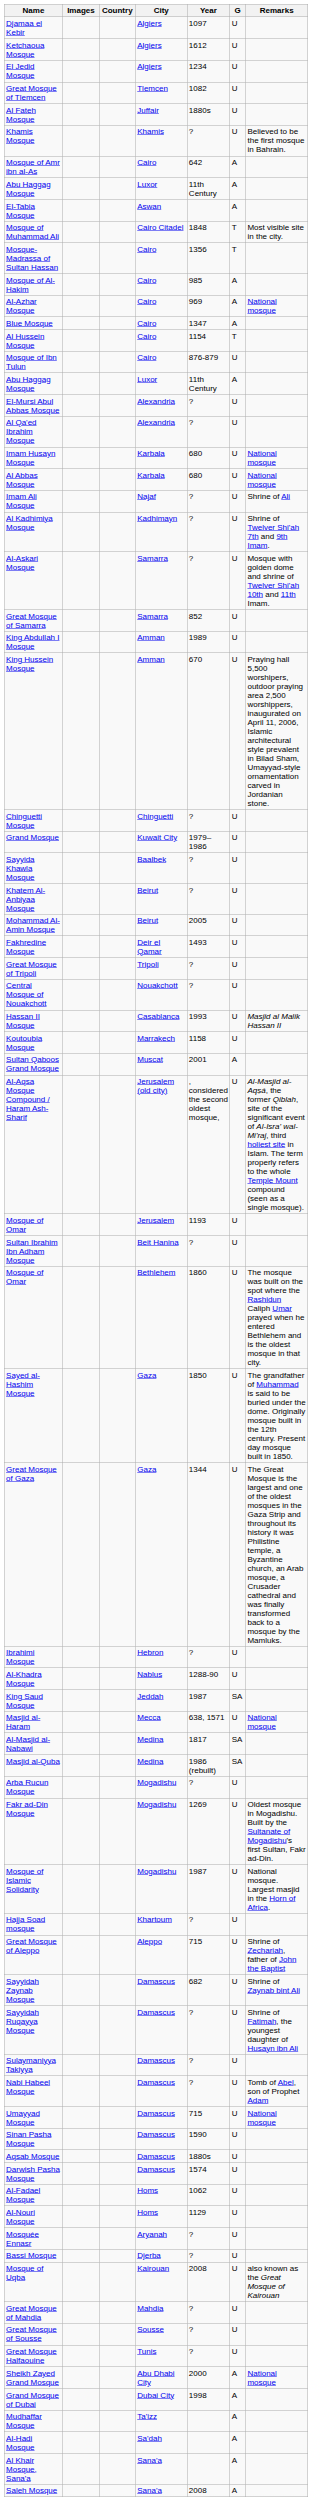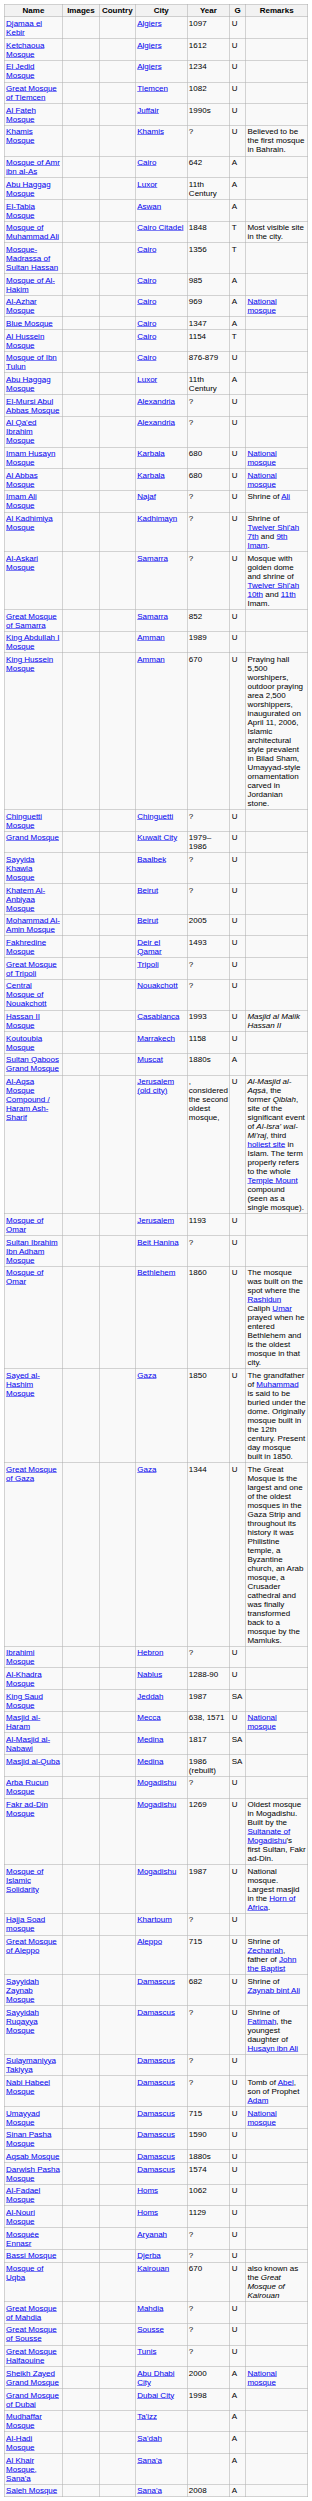(200, 110) 1880s -> (200, 110) 1990s
(198, 1059) 2001 -> (200, 1059) 1880s
(198, 2268) 2008 -> (196, 2268) 670
